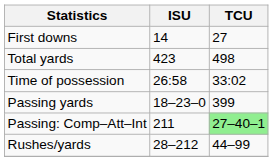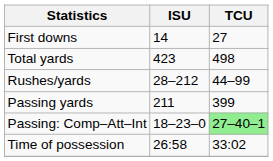rows swapped: (49, 145) <-> (66, 80)
(179, 102) 18–23–0 -> (164, 102) 211
(164, 123) 211 -> (179, 123) 18–23–0
